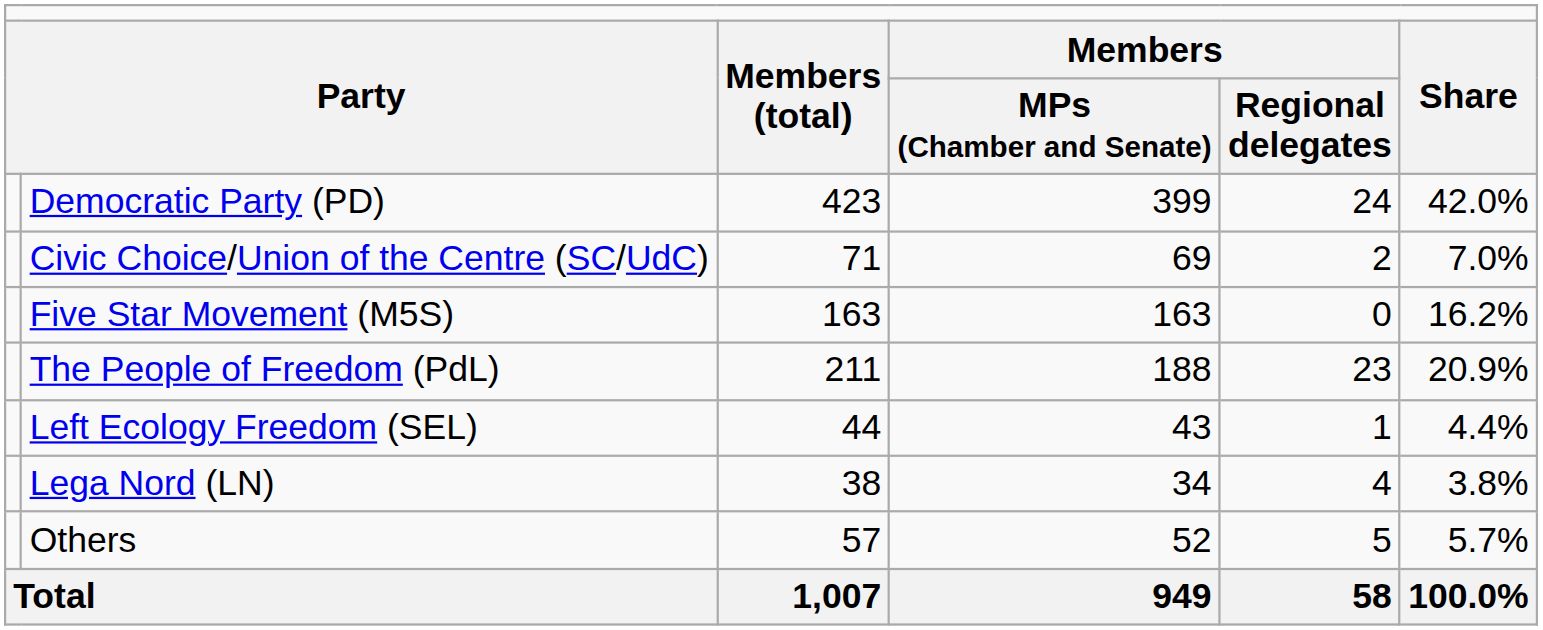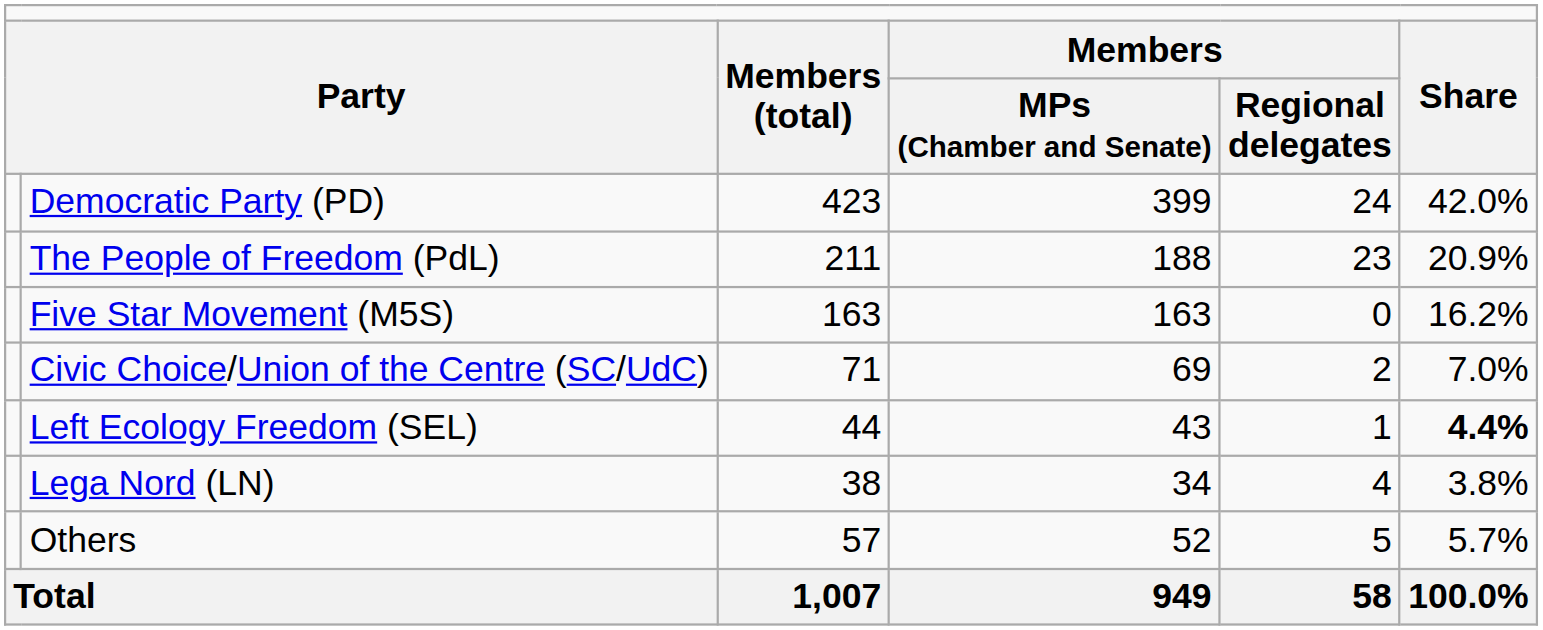rows swapped: (265, 370) <-> (369, 257)
(1488, 426) normal -> (1488, 426) bold
